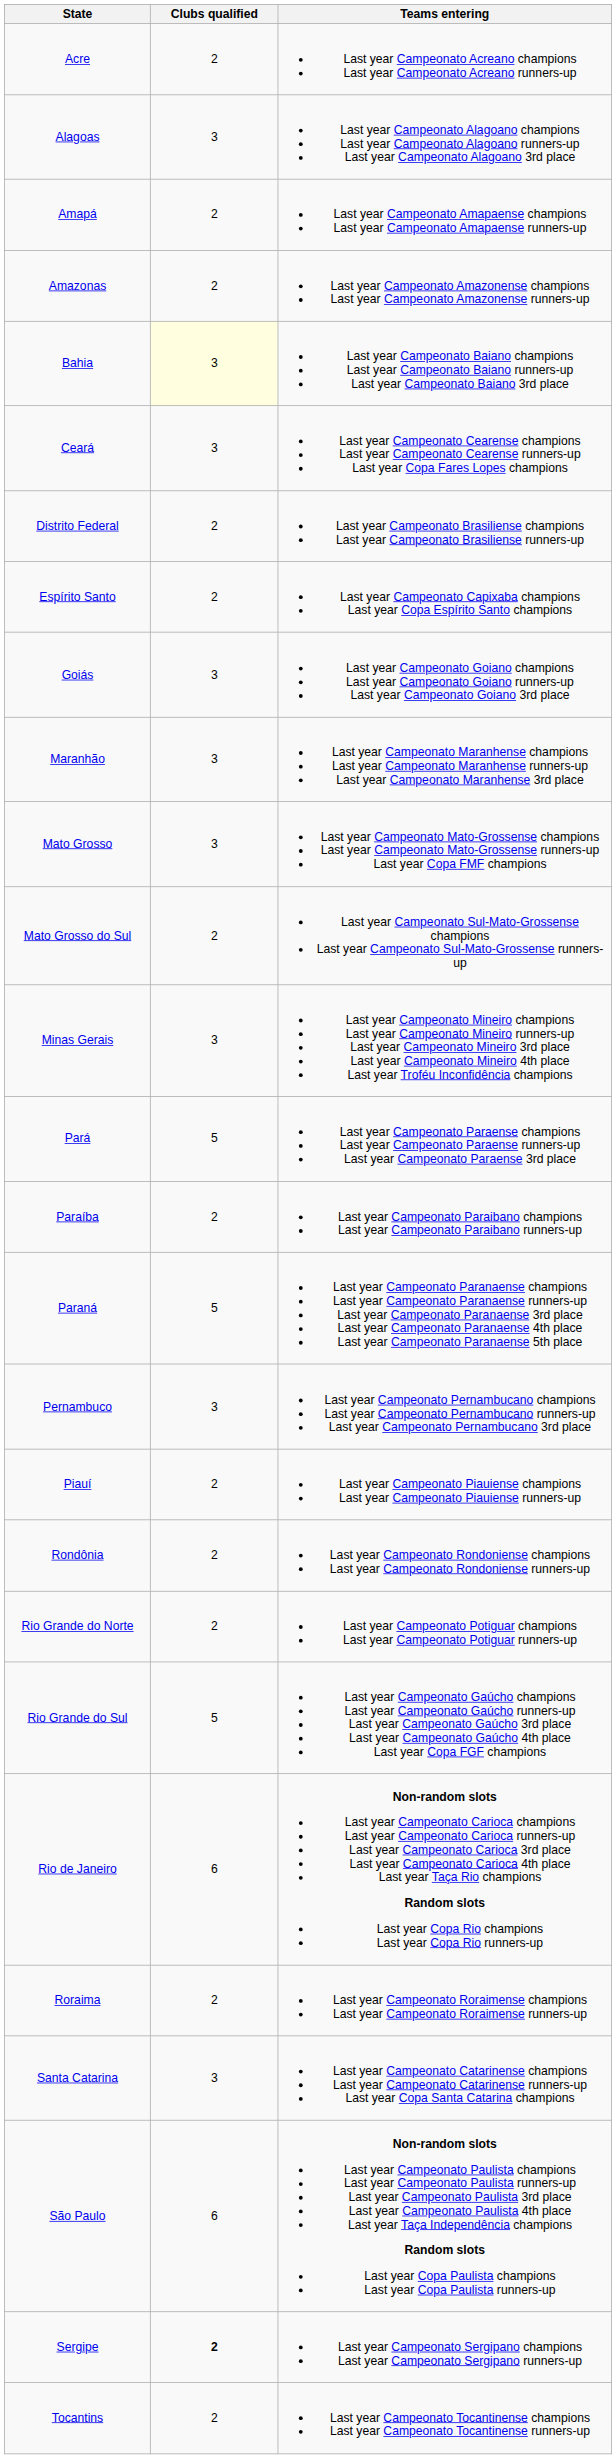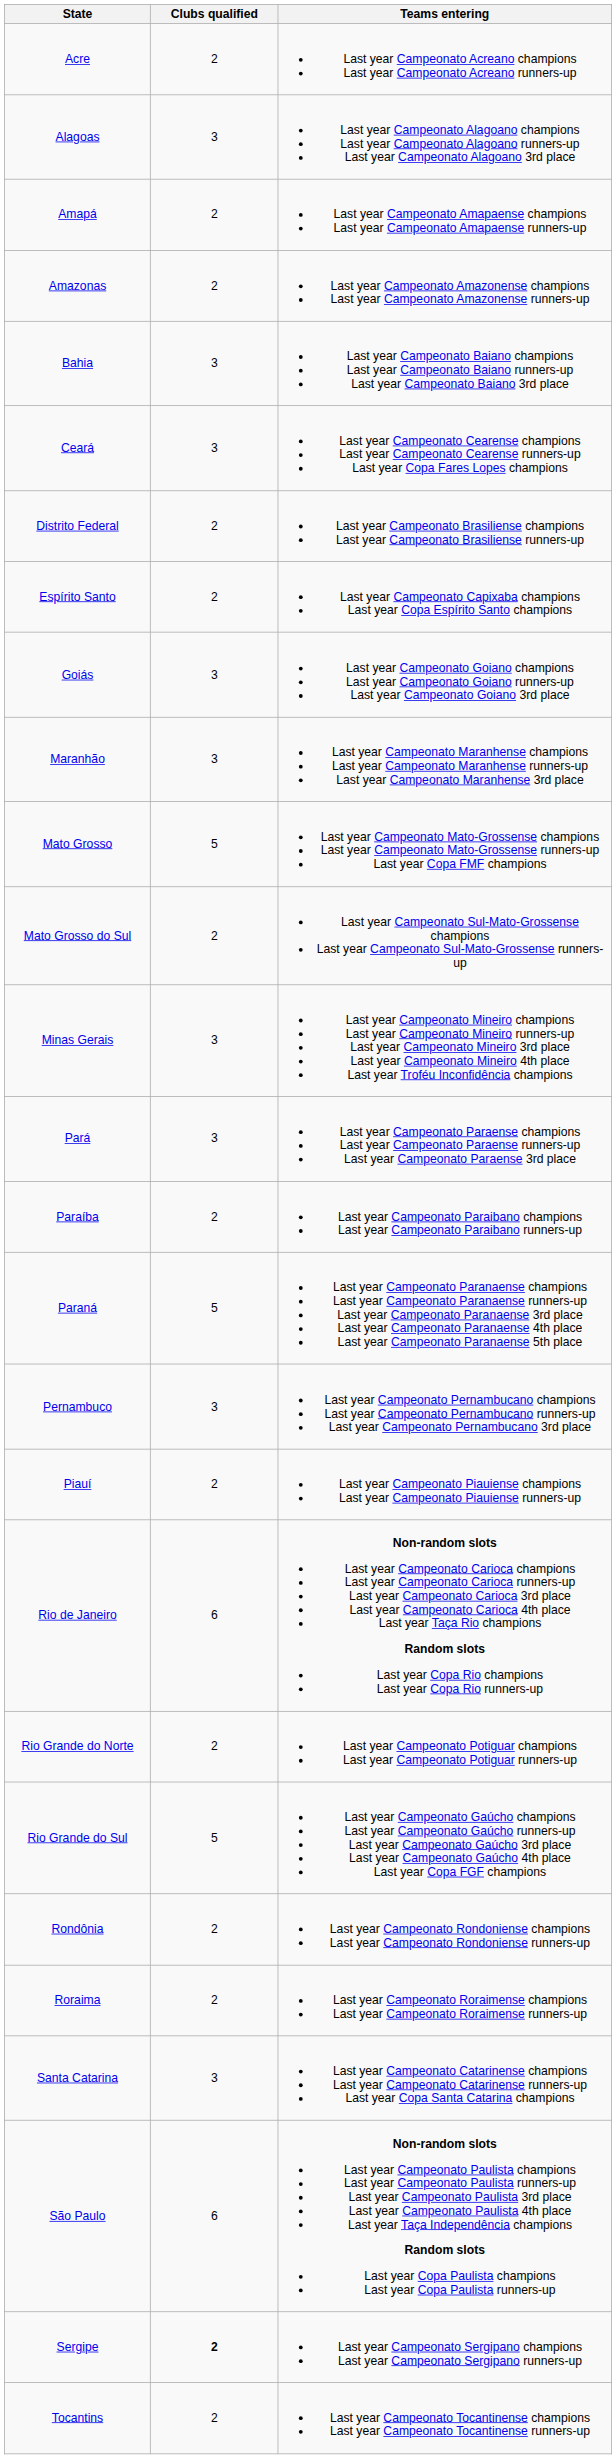(214, 363) lightyellow background -> (214, 363) no background
(214, 844) 3 -> (214, 844) 5
(214, 1139) 5 -> (214, 1139) 3
rows swapped: (78, 1869) <-> (78, 1555)
